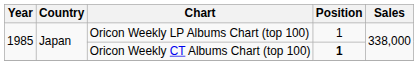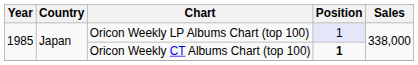(339, 32) no background -> (339, 32) lavender background
